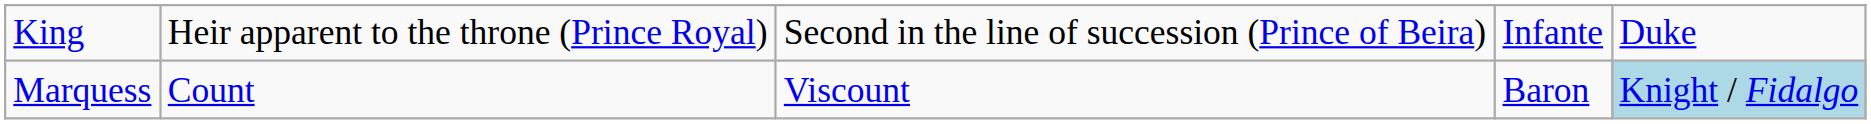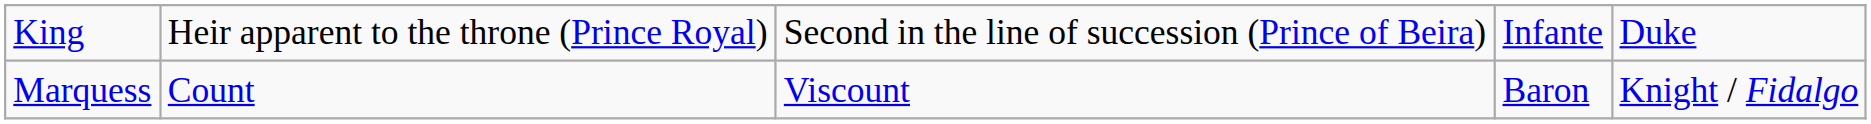(1739, 88) lightblue background -> (1739, 88) no background
